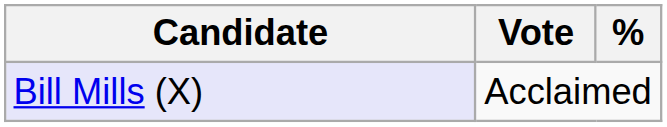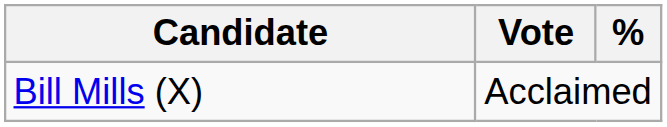(108, 90) lavender background -> (108, 90) no background
